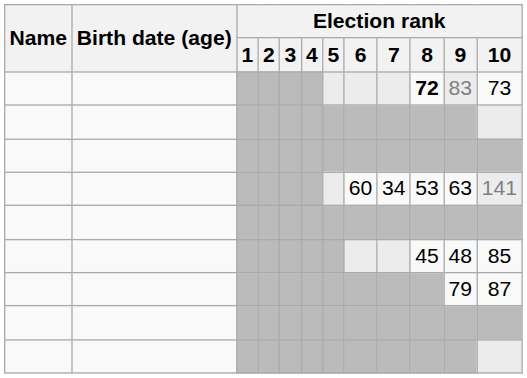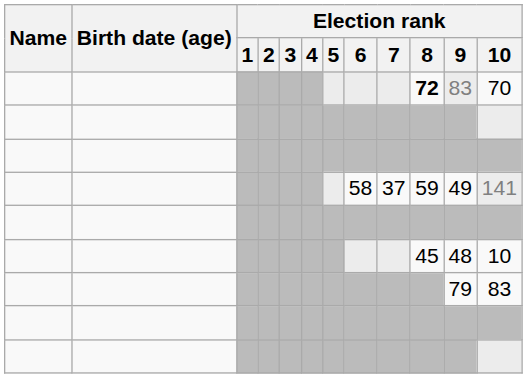(499, 88) 73 -> (499, 88) 70
(361, 188) 60 -> (361, 188) 58
(394, 188) 34 -> (394, 188) 37
(427, 188) 53 -> (427, 188) 59
(460, 188) 63 -> (460, 188) 49
(499, 255) 85 -> (499, 255) 10
(499, 289) 87 -> (499, 289) 83
